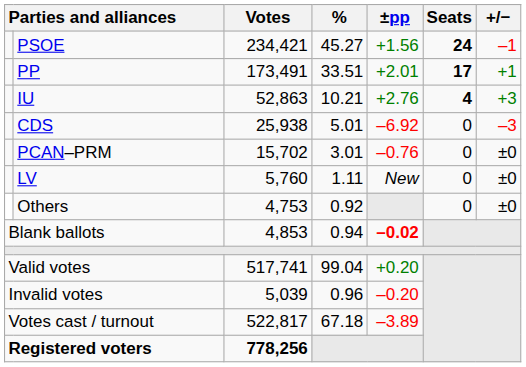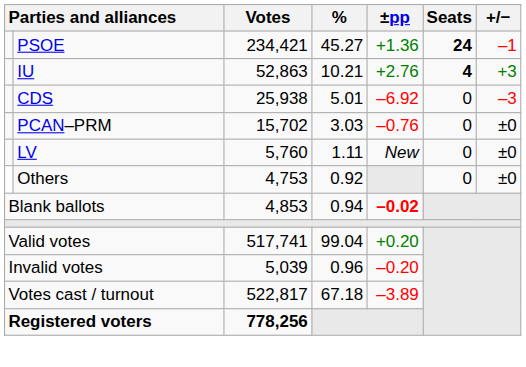(397, 44) +1.56 -> (397, 44) +1.36
- row: (29, 71)
(347, 152) 3.01 -> (347, 125) 3.03
